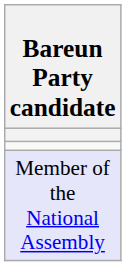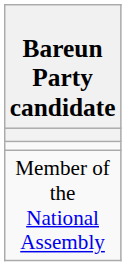(63, 205) lavender background -> (63, 205) no background
